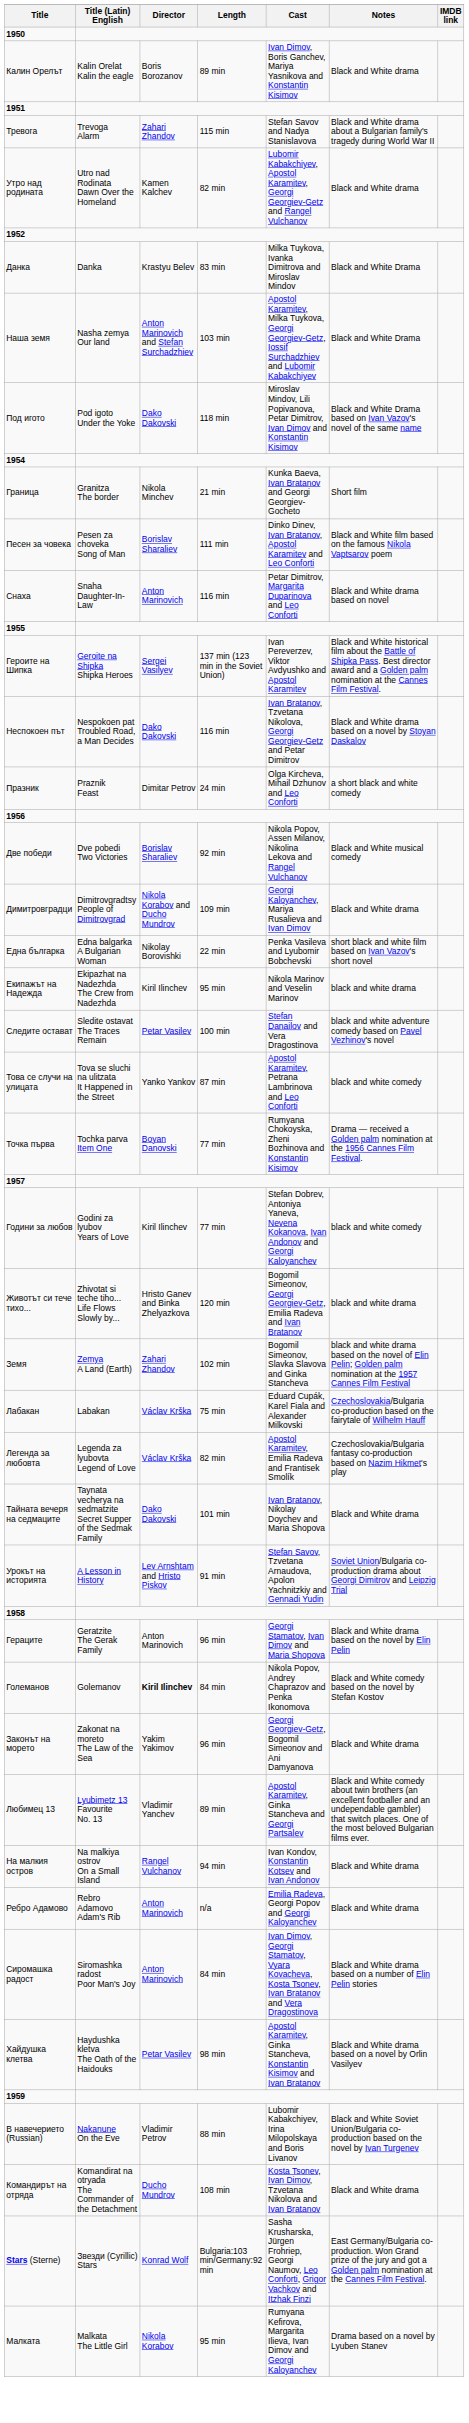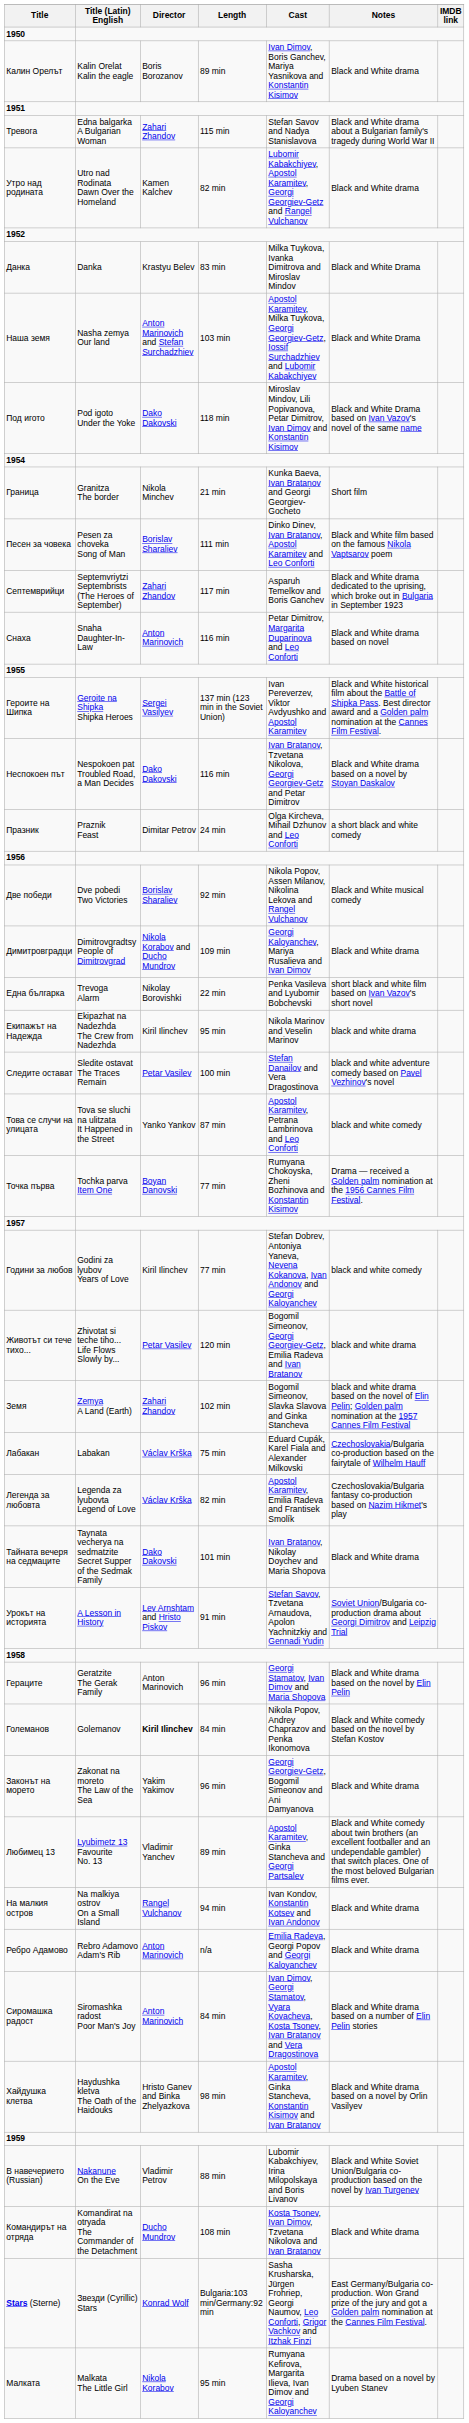(93, 131) Trevoga Alarm -> (105, 131) Edna balgarka A Bulgarian Woman
+ row: (35, 591)
(105, 951) Edna balgarka A Bulgarian Woman -> (93, 993) Trevoga Alarm
(167, 1303) Hristo Ganev and Binka Zhelyazkova -> (167, 1345) Petar Vasilev
(167, 2054) Petar Vasilev -> (167, 2096) Hristo Ganev and Binka Zhelyazkova
